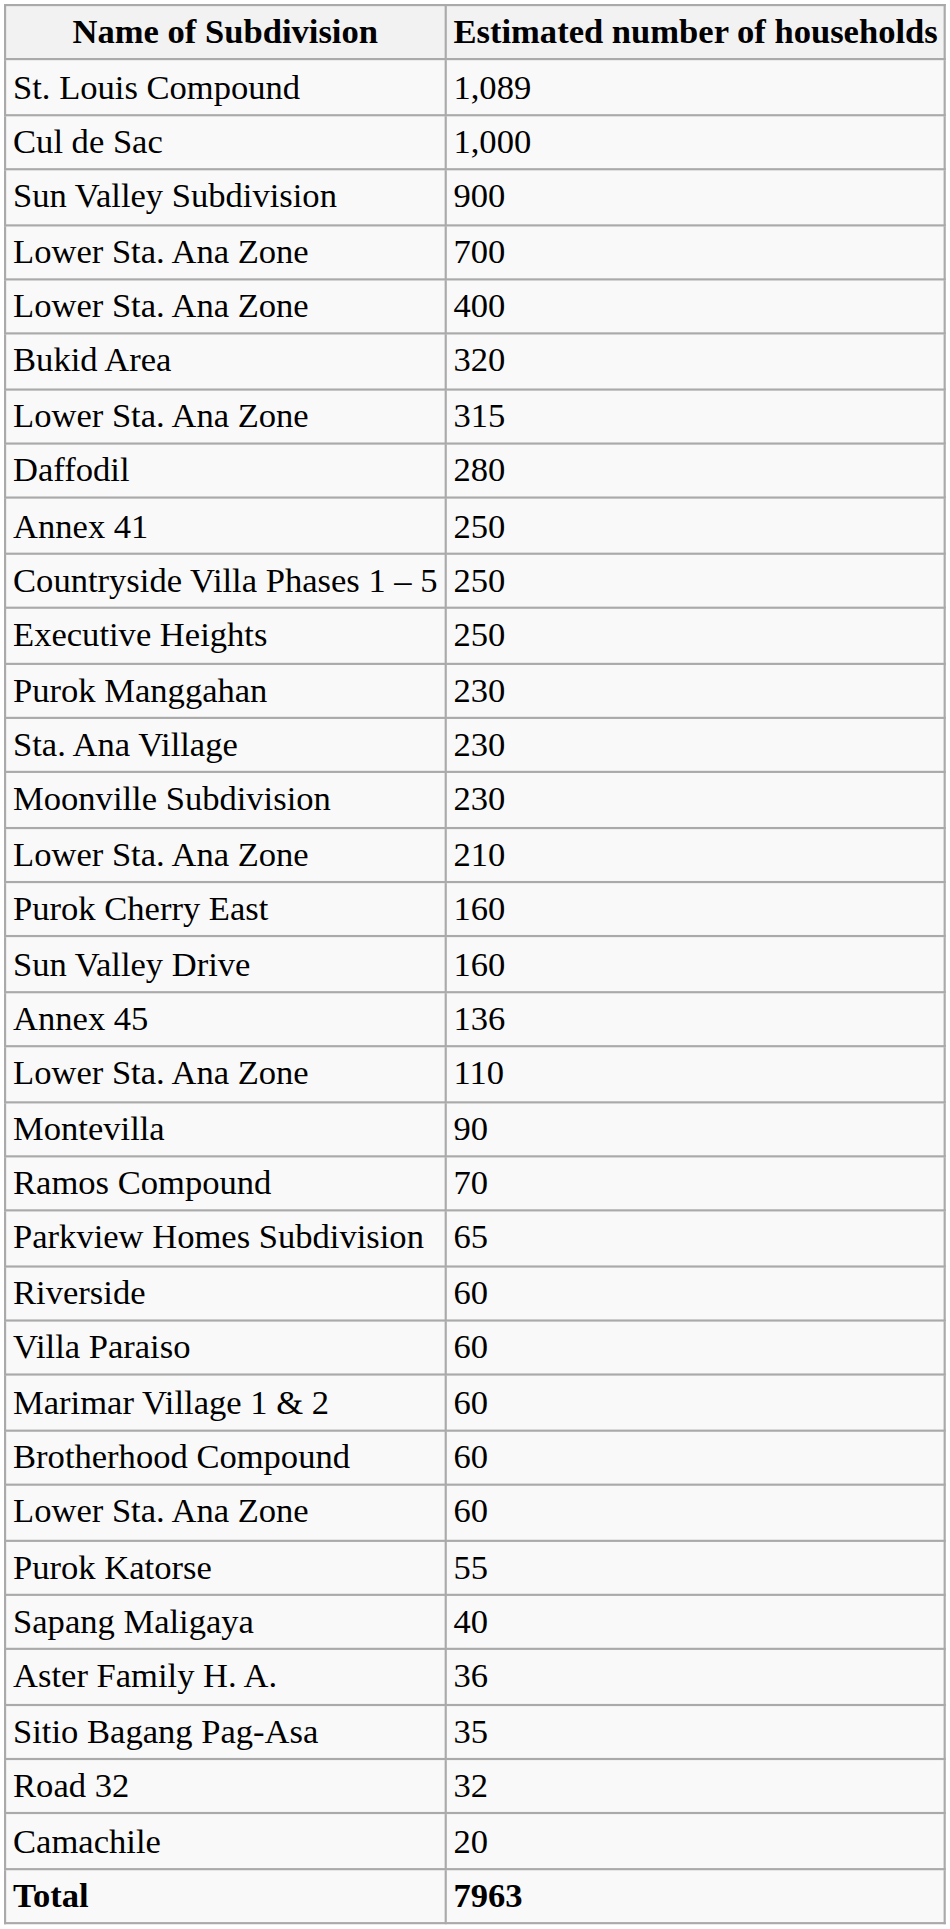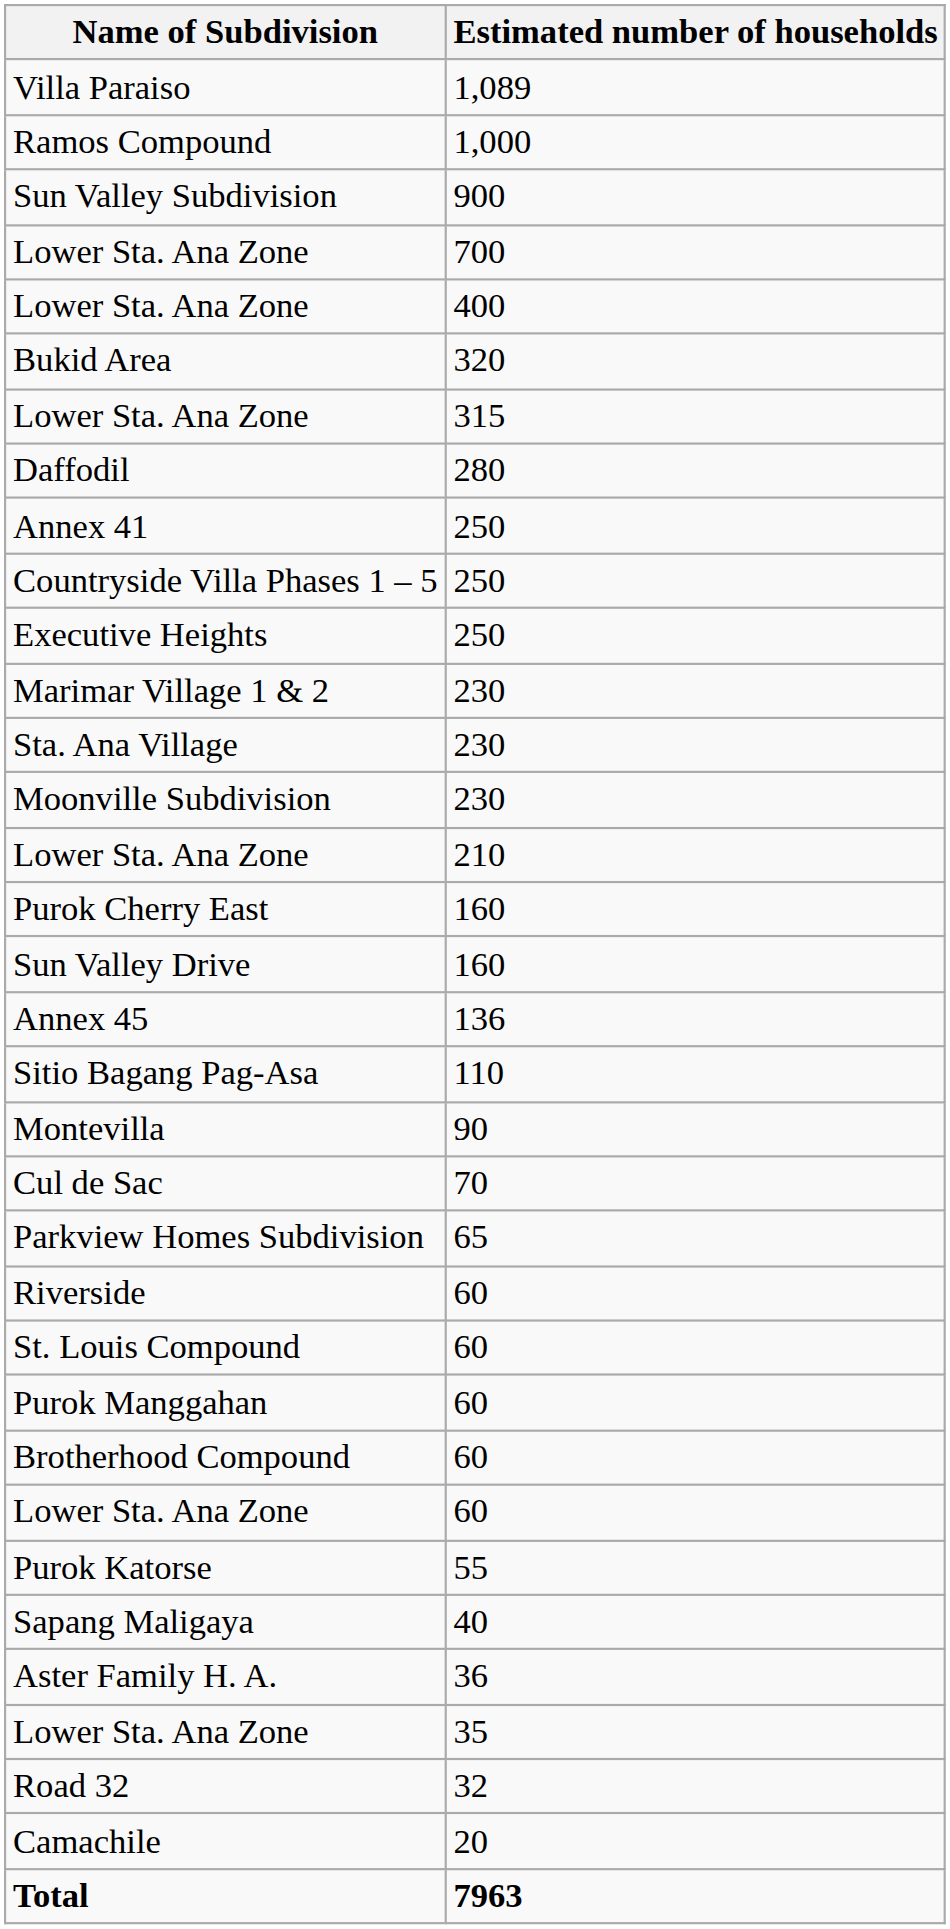(157, 86) St. Louis Compound -> (102, 86) Villa Paraiso
(88, 141) Cul de Sac -> (142, 141) Ramos Compound
(140, 689) Purok Manggahan -> (171, 689) Marimar Village 1 & 2
(161, 1073) Lower Sta. Ana Zone -> (166, 1073) Sitio Bagang Pag-Asa
(142, 1182) Ramos Compound -> (88, 1182) Cul de Sac
(102, 1347) Villa Paraiso -> (157, 1347) St. Louis Compound
(171, 1402) Marimar Village 1 & 2 -> (140, 1402) Purok Manggahan
(166, 1731) Sitio Bagang Pag-Asa -> (161, 1731) Lower Sta. Ana Zone
